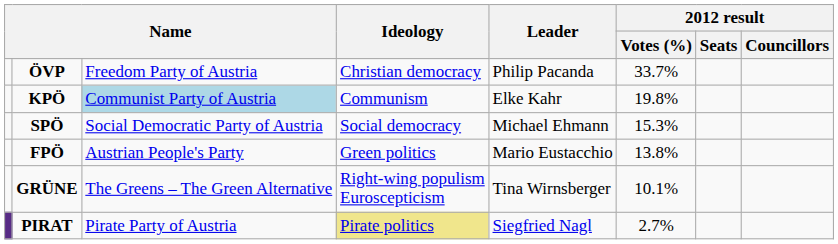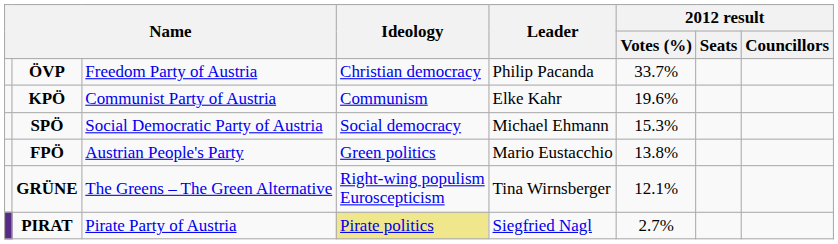(181, 98) lightblue background -> (181, 98) no background
(656, 98) 19.8% -> (656, 98) 19.6%
(656, 188) 10.1% -> (656, 188) 12.1%
